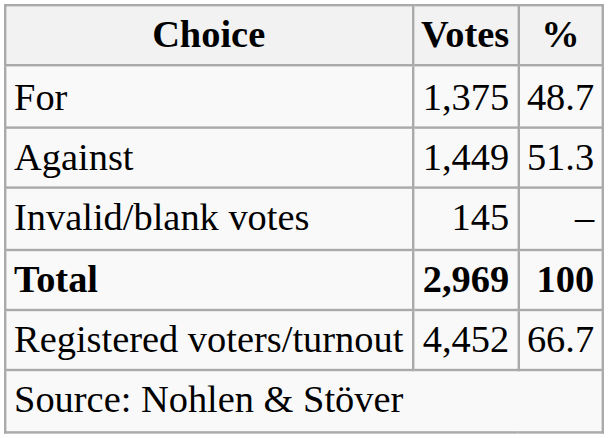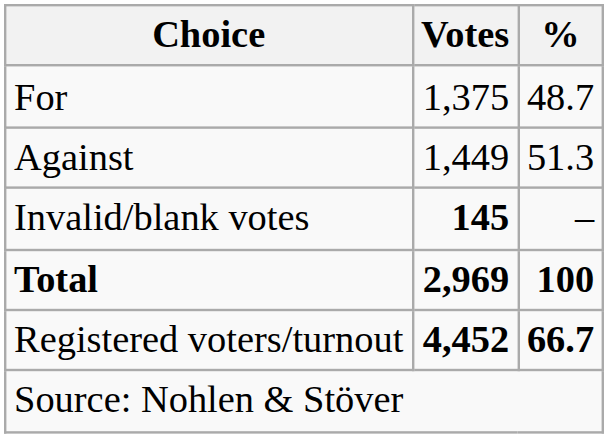(480, 217) normal -> (480, 217) bold
(466, 339) normal -> (466, 339) bold
(561, 339) normal -> (561, 339) bold
